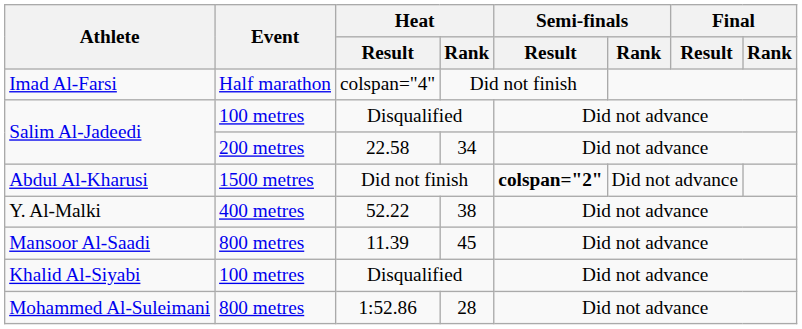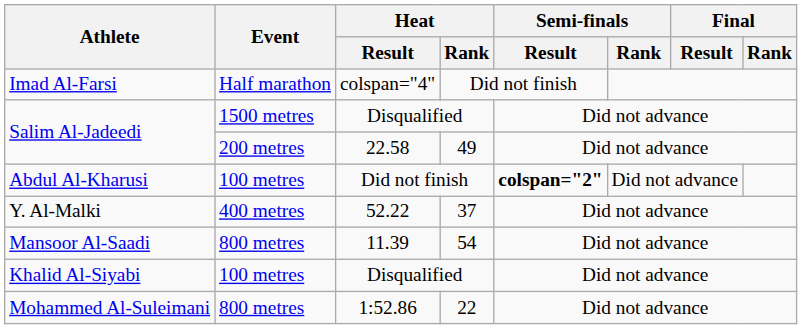(262, 116) 100 metres -> (266, 116) 1500 metres
(467, 148) 34 -> (467, 148) 49
(266, 179) 1500 metres -> (262, 179) 100 metres
(467, 211) 38 -> (467, 211) 37
(467, 243) 45 -> (467, 243) 54
(467, 307) 28 -> (467, 307) 22
